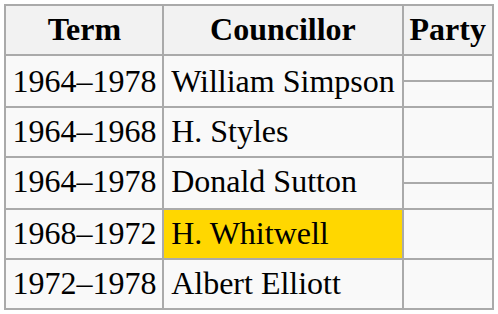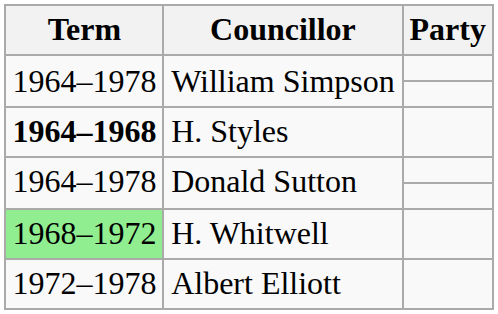(84, 131) normal -> (84, 131) bold
(84, 232) no background -> (84, 232) lightgreen background
(250, 232) gold background -> (250, 232) no background
